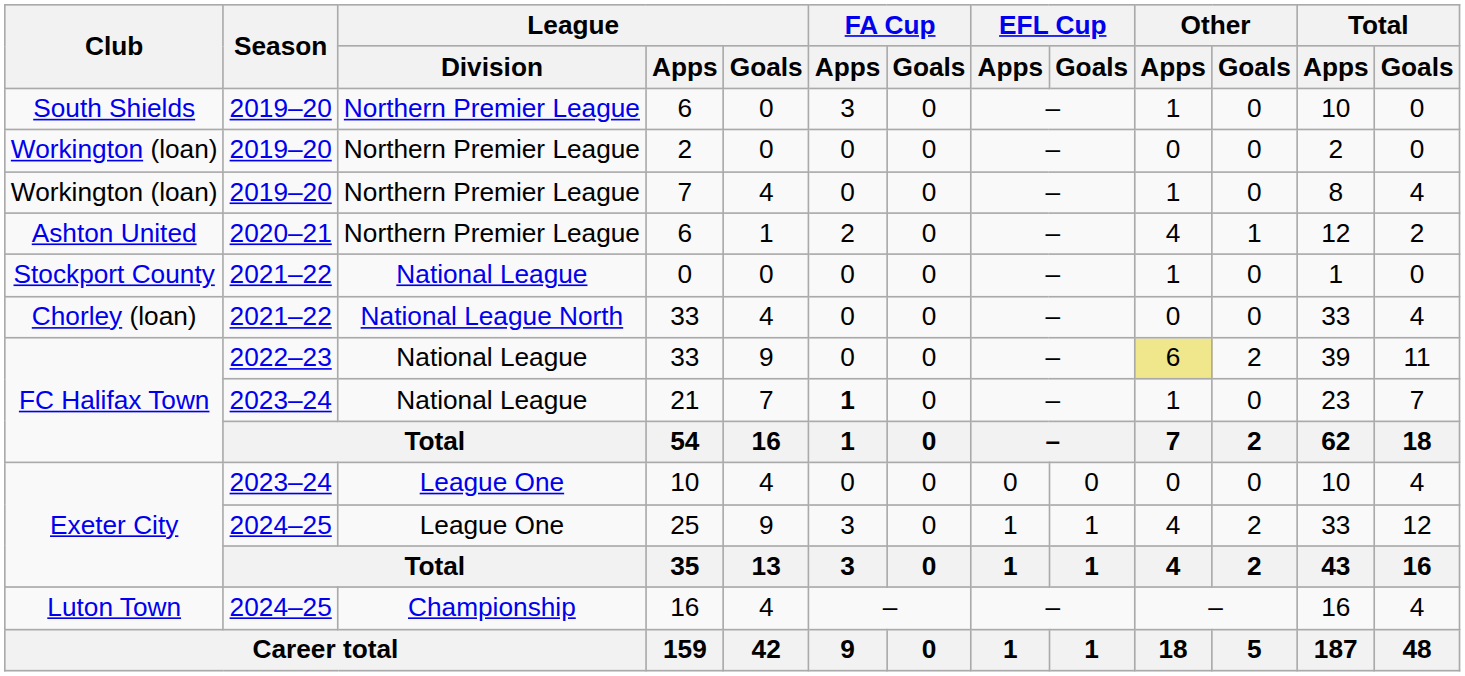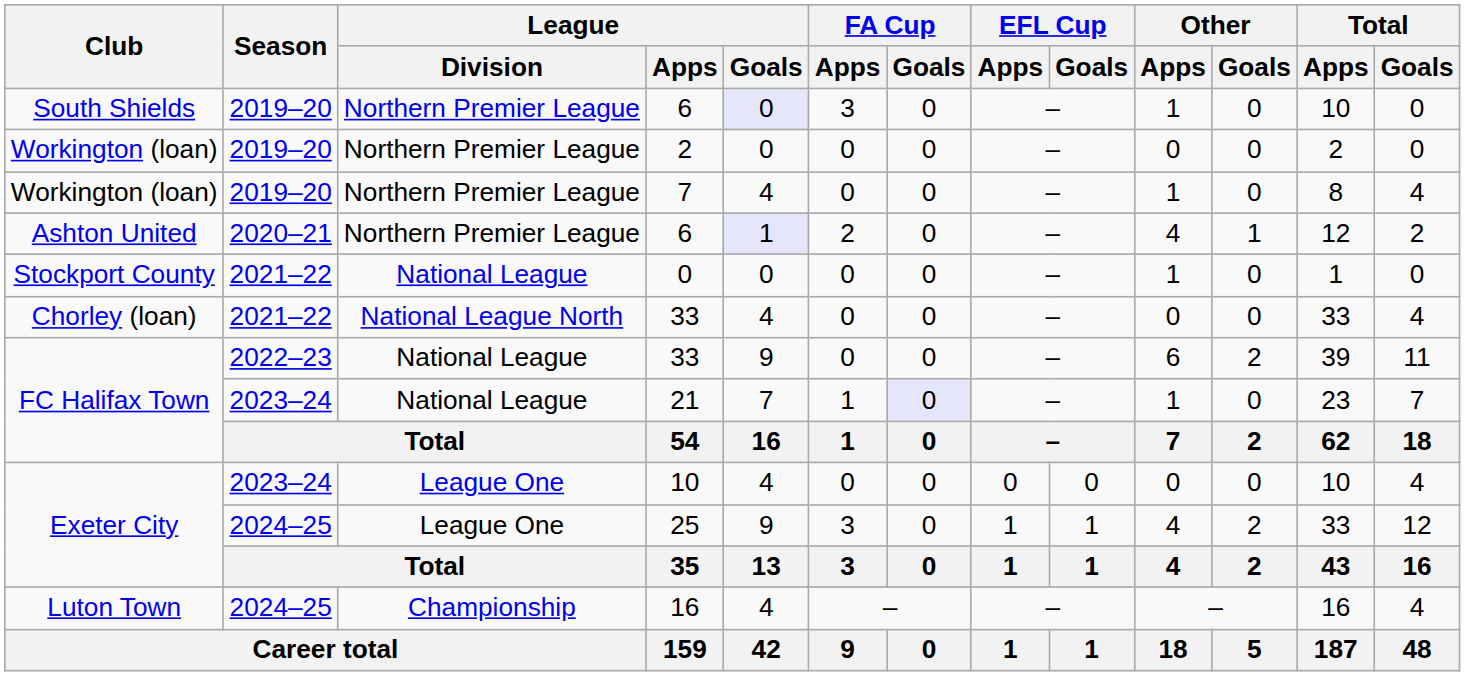(766, 108) no background -> (766, 108) lavender background
(766, 233) no background -> (766, 233) lavender background
(1173, 358) khaki background -> (1173, 358) no background
(848, 399) bold -> (848, 399) normal
(929, 399) no background -> (929, 399) lavender background
